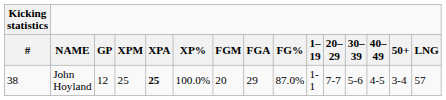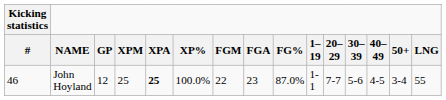(13, 80) 38 -> (13, 80) 46
(221, 80) 20 -> (221, 80) 22
(252, 80) 29 -> (252, 80) 23
(420, 80) 57 -> (420, 80) 55
